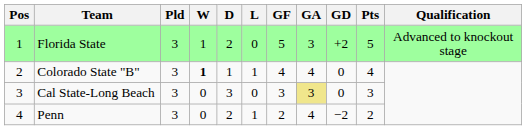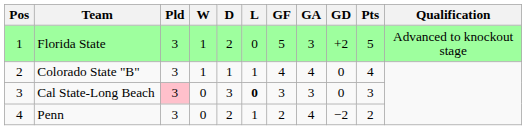(203, 72) bold -> (203, 72) normal
(175, 93) no background -> (175, 93) pink background
(255, 93) normal -> (255, 93) bold
(311, 93) khaki background -> (311, 93) no background
